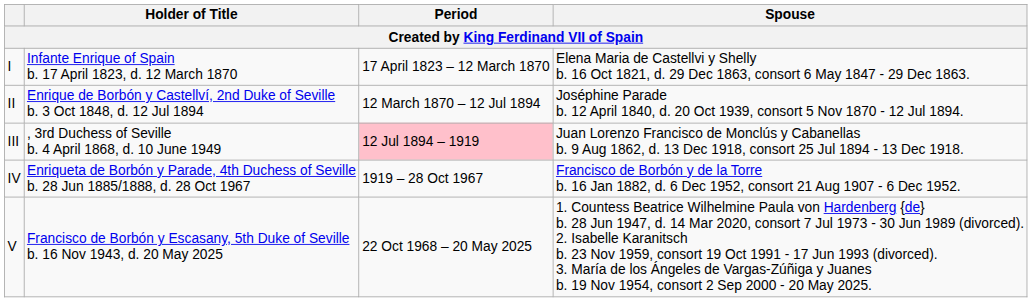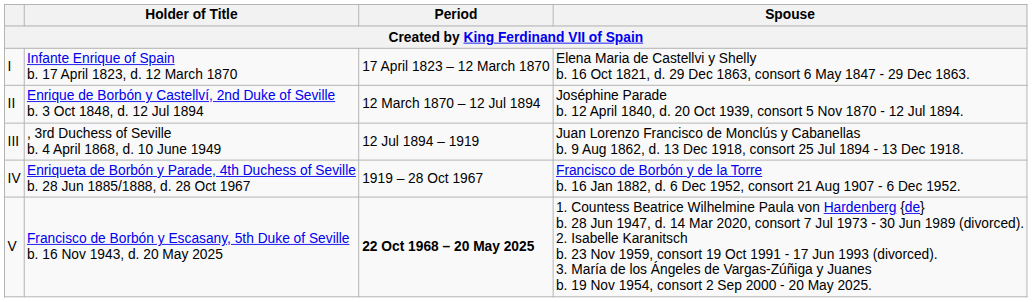(421, 141) pink background -> (421, 141) no background
(447, 246) normal -> (448, 246) bold
